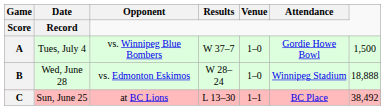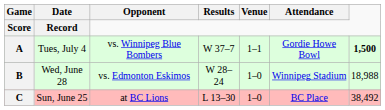(254, 49) 1–0 -> (254, 49) 1–1
(365, 49) normal -> (365, 49) bold
(365, 76) 18,888 -> (365, 76) 18,988
(254, 97) 1–1 -> (254, 97) 1–0
